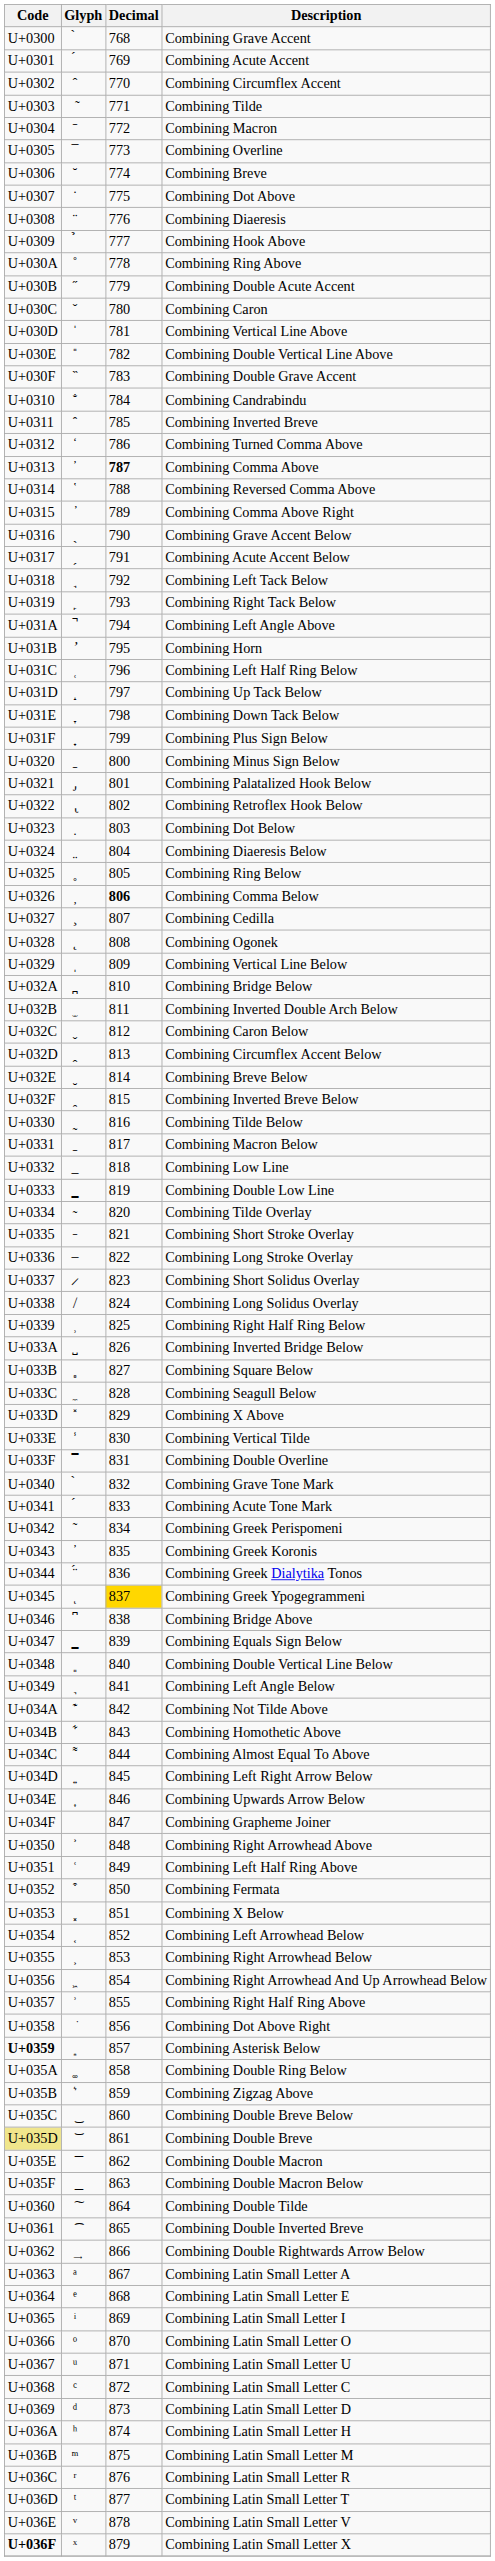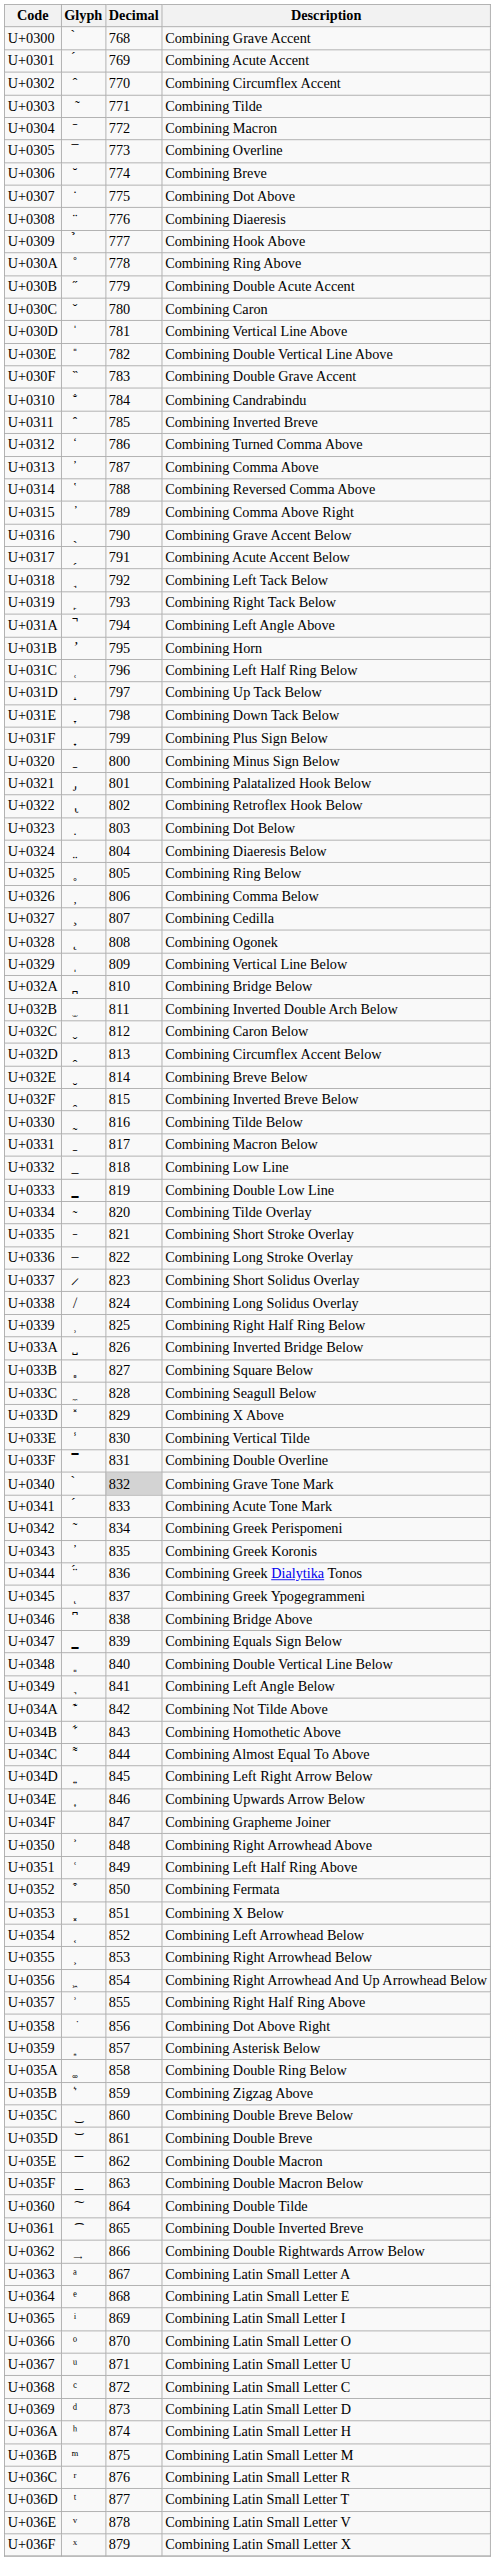(119, 467) bold -> (119, 467) normal
(119, 896) bold -> (119, 896) normal
(119, 1483) no background -> (119, 1483) lightgrey background
(119, 1596) gold background -> (119, 1596) no background
(31, 2048) bold -> (31, 2048) normal
(33, 2138) khaki background -> (33, 2138) no background
(32, 2545) bold -> (32, 2545) normal
